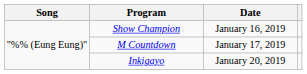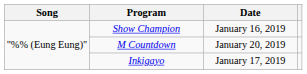(250, 45) January 17, 2019 -> (250, 45) January 20, 2019
(250, 61) January 20, 2019 -> (250, 61) January 17, 2019
